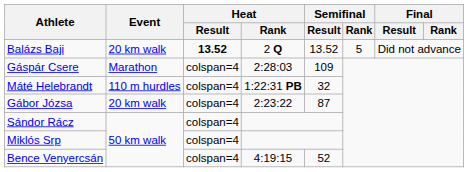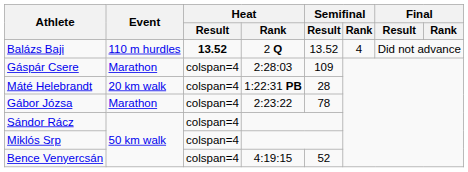(137, 49) 20 km walk -> (145, 49) 110 m hurdles
(359, 49) 5 -> (359, 49) 4
(145, 86) 110 m hurdles -> (137, 86) 20 km walk
(324, 86) 32 -> (324, 86) 28
(137, 104) 20 km walk -> (133, 104) Marathon
(324, 104) 87 -> (324, 104) 78
